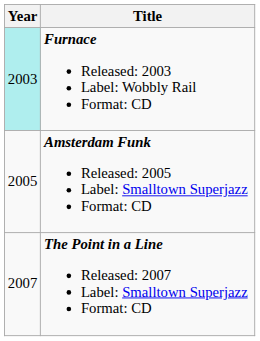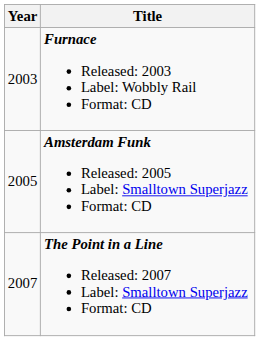(23, 79) paleturquoise background -> (23, 79) no background
